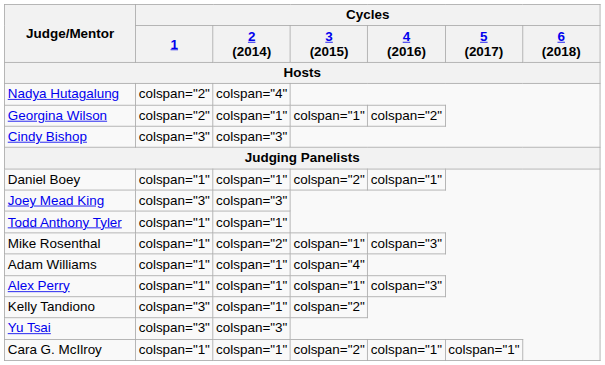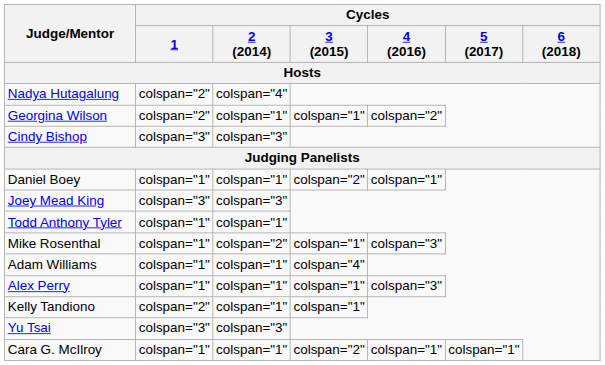(174, 307) colspan="3" -> (174, 307) colspan="2"
(329, 307) colspan="2" -> (329, 307) colspan="1"
